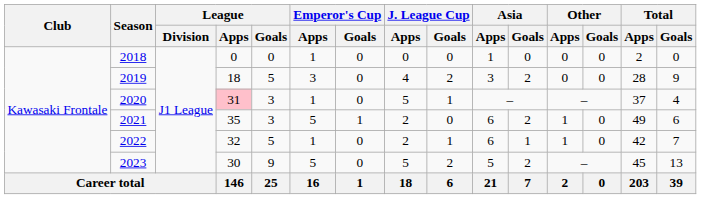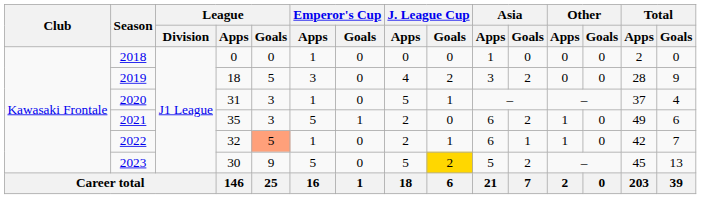(234, 99) pink background -> (234, 99) no background
(271, 141) no background -> (271, 141) lightsalmon background
(450, 162) no background -> (450, 162) gold background
